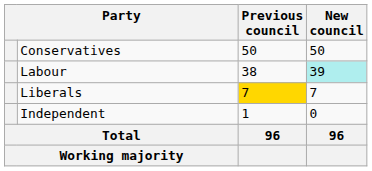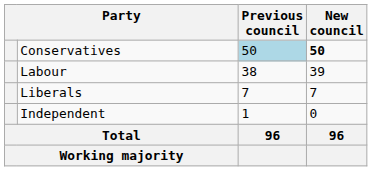(249, 51) no background -> (249, 51) lightblue background
(317, 51) normal -> (317, 51) bold
(317, 72) paleturquoise background -> (317, 72) no background
(245, 93) gold background -> (245, 93) no background
